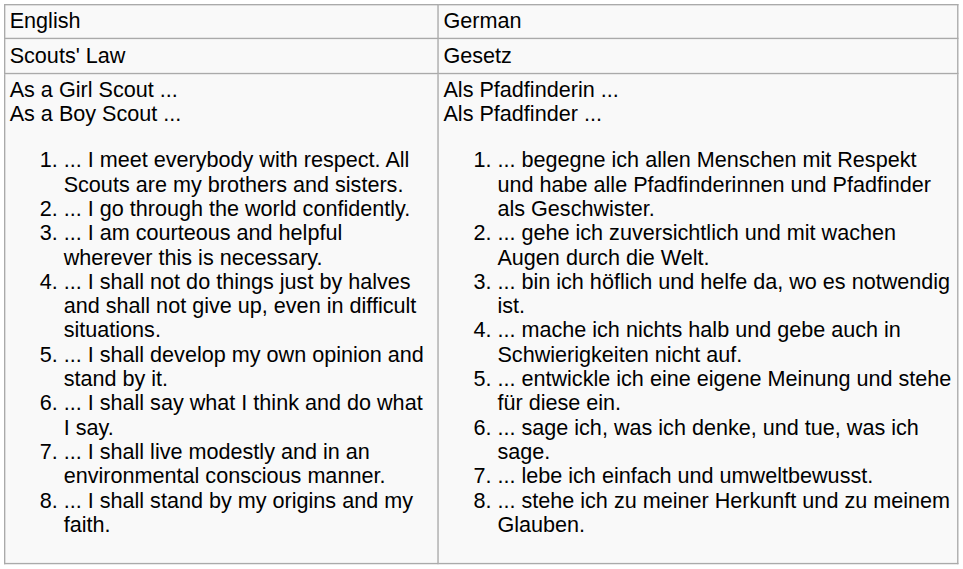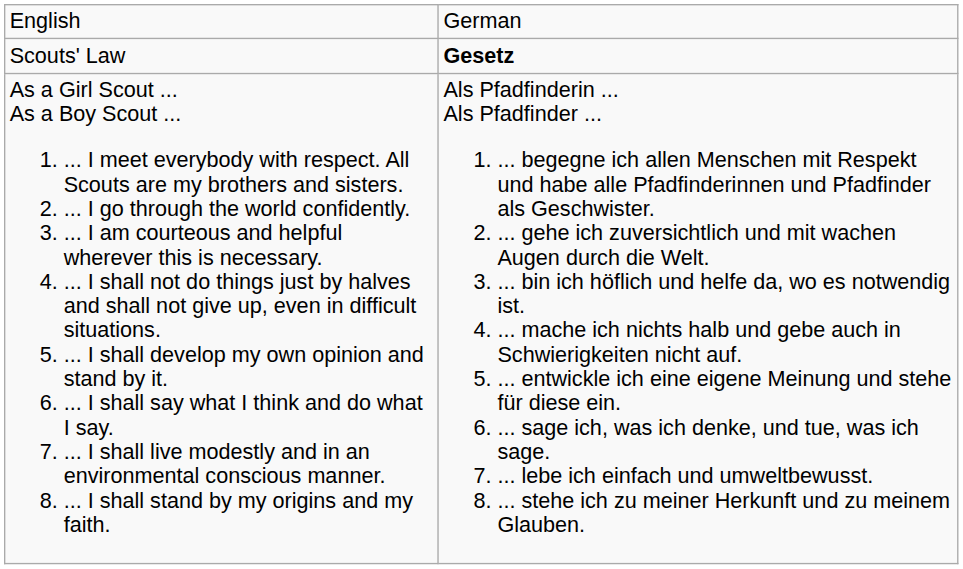(478, 55) normal -> (479, 55) bold
